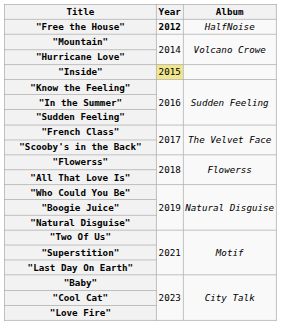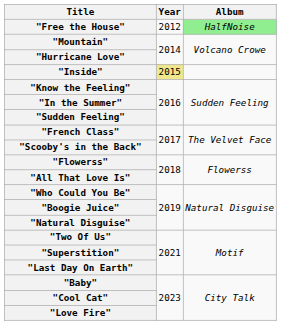(170, 27) bold -> (170, 27) normal
(230, 27) no background -> (230, 27) lightgreen background
